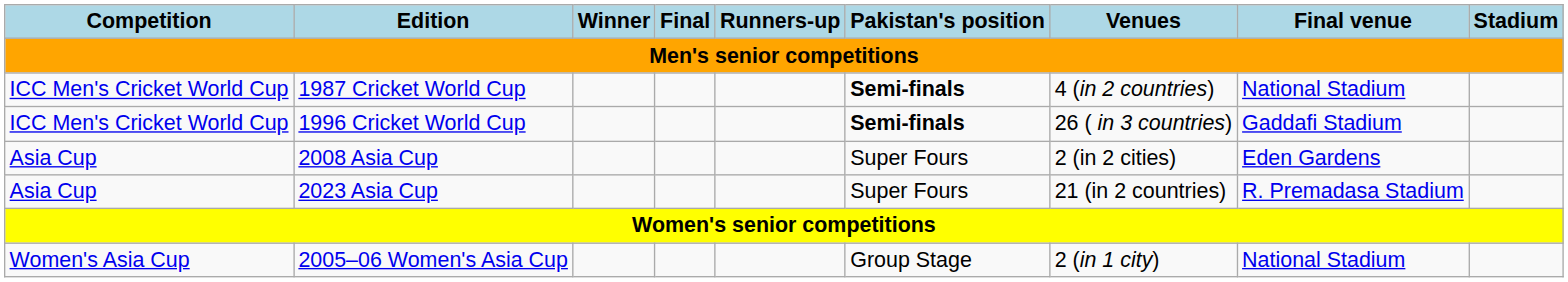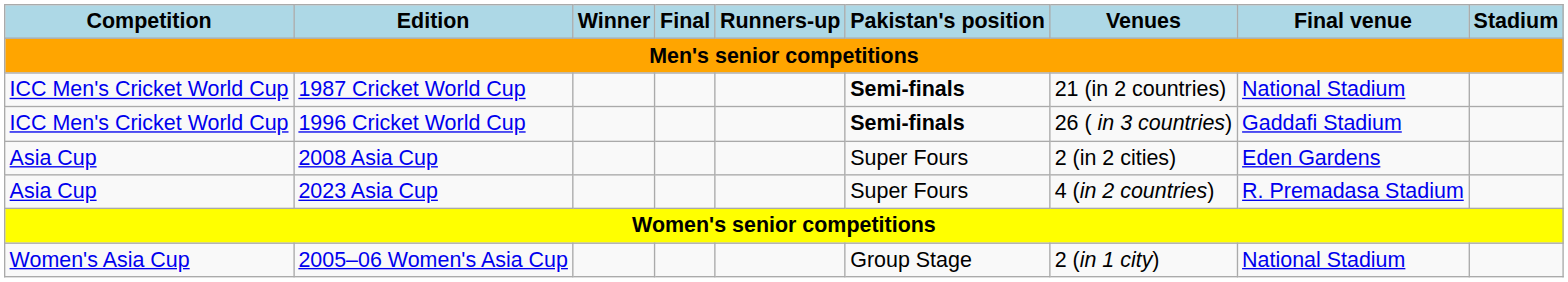(1134, 89) 4 (in 2 countries) -> (1140, 89) 21 (in 2 countries)
(1140, 191) 21 (in 2 countries) -> (1134, 191) 4 (in 2 countries)
